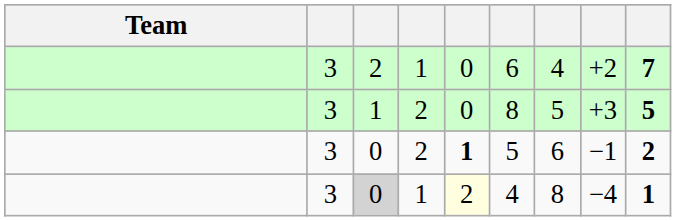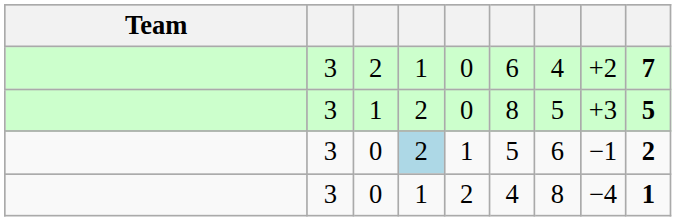(421, 151) no background -> (421, 151) lightblue background
(467, 151) bold -> (467, 151) normal
(376, 194) lightgrey background -> (376, 194) no background
(467, 194) lightyellow background -> (467, 194) no background
